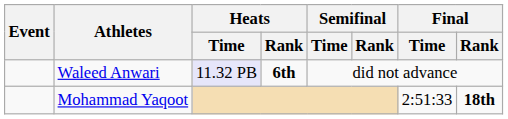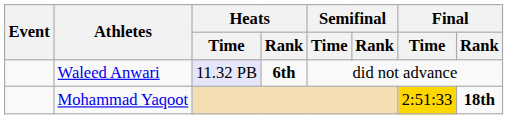(427, 100) no background -> (427, 100) gold background
